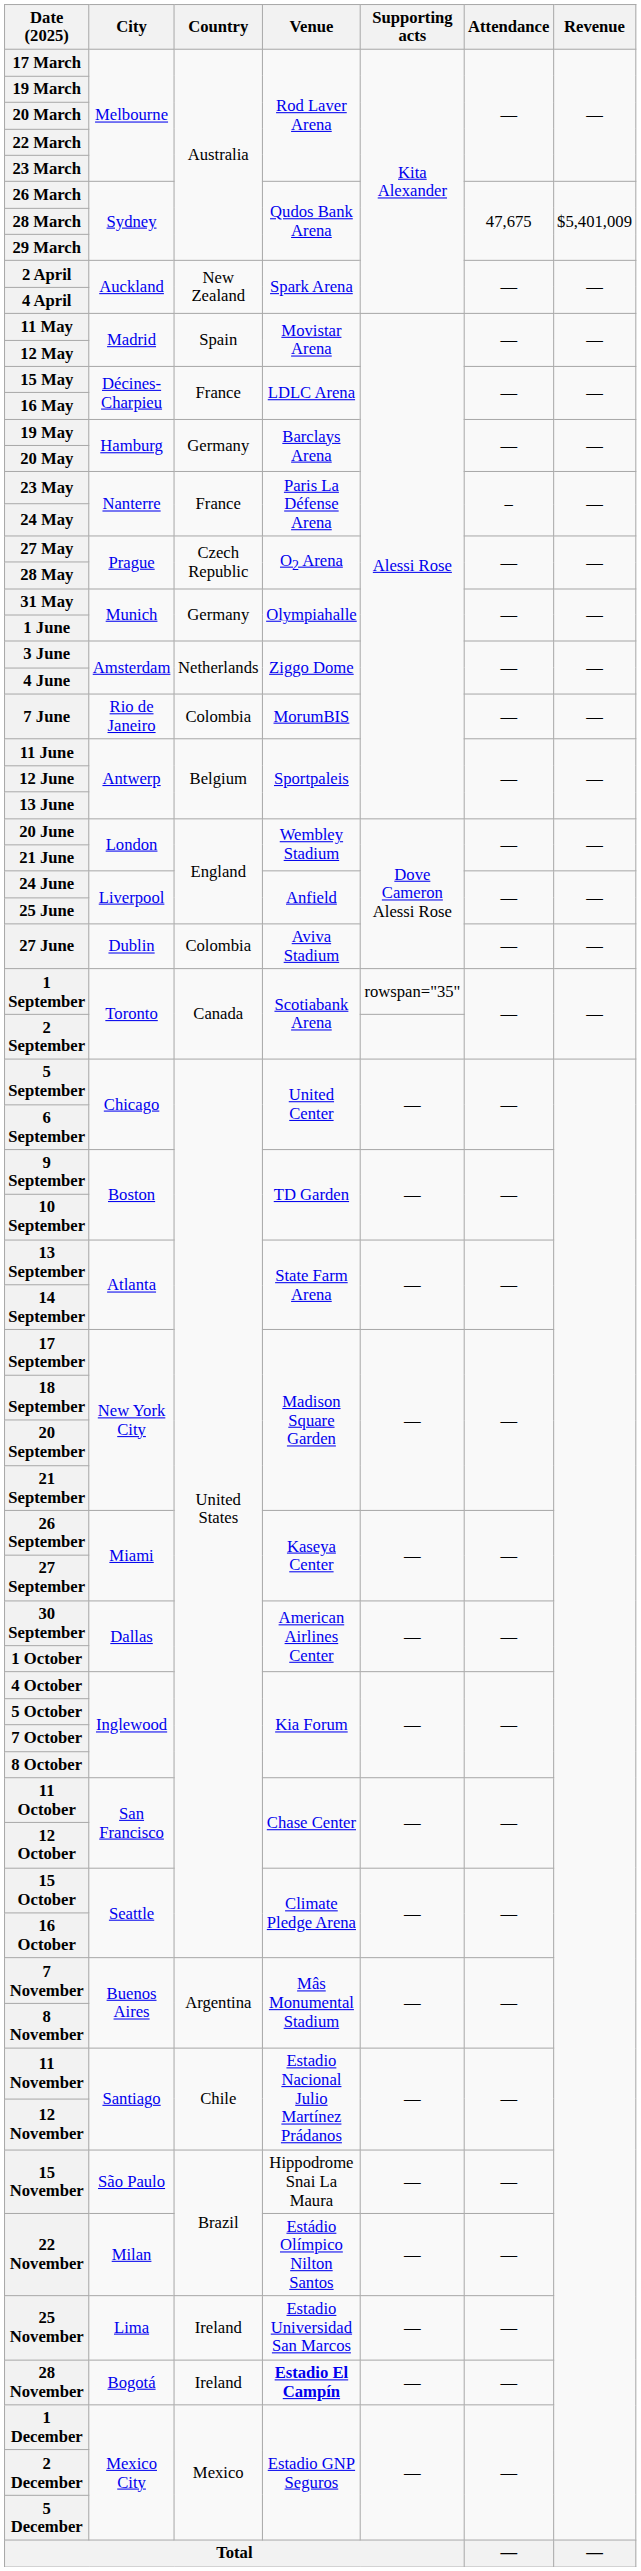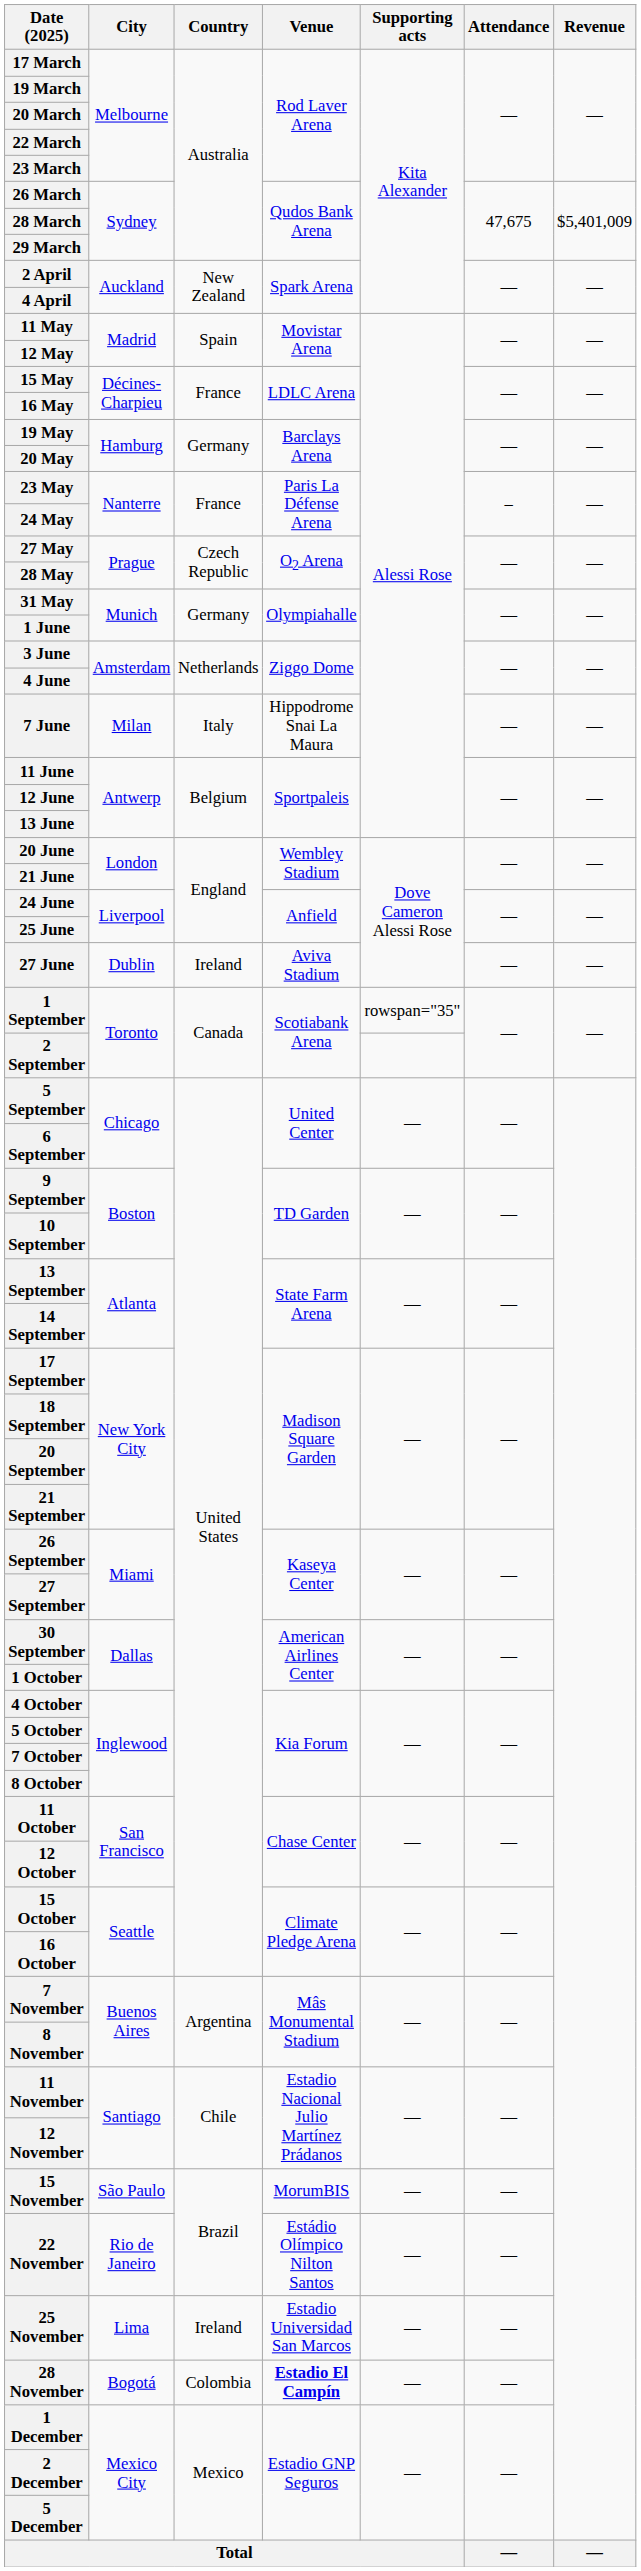(132, 716) Rio de Janeiro -> (132, 725) Milan
(218, 716) Colombia -> (218, 725) Italy
(311, 716) MorumBIS -> (311, 725) Hippodrome Snai La Maura
(218, 946) Colombia -> (218, 965) Ireland
(311, 2181) Hippodrome Snai La Maura -> (311, 2190) MorumBIS
(132, 2254) Milan -> (132, 2254) Rio de Janeiro
(218, 2382) Ireland -> (218, 2382) Colombia
